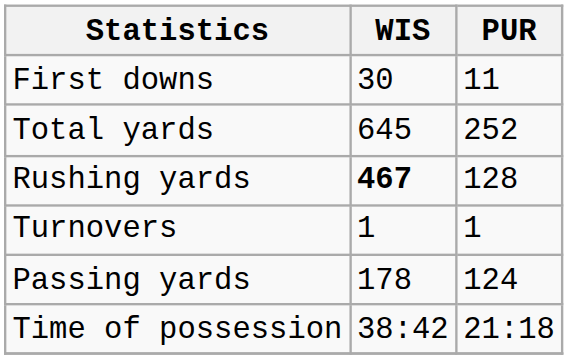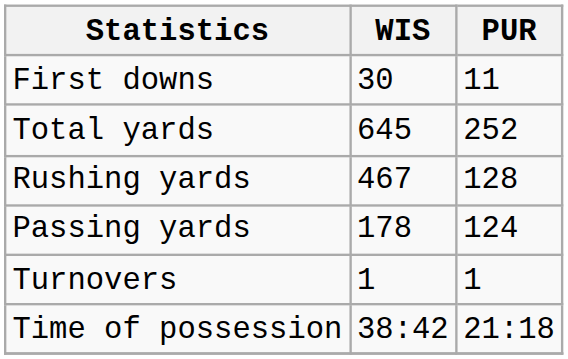(385, 180) bold -> (385, 180) normal
rows swapped: (132, 280) <-> (95, 230)
